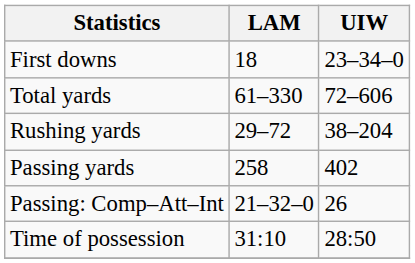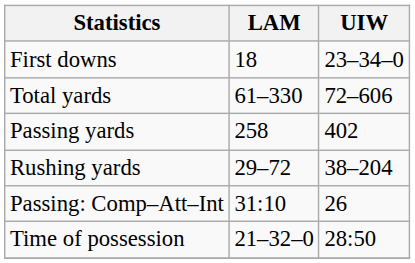rows swapped: (75, 131) <-> (72, 167)
(274, 203) 21–32–0 -> (260, 203) 31:10
(260, 239) 31:10 -> (274, 239) 21–32–0
